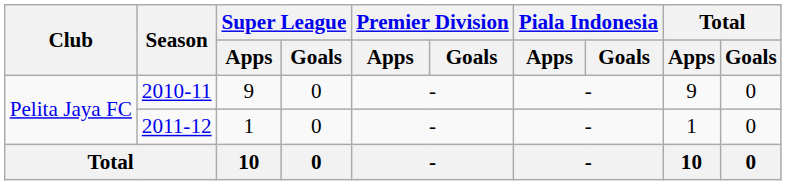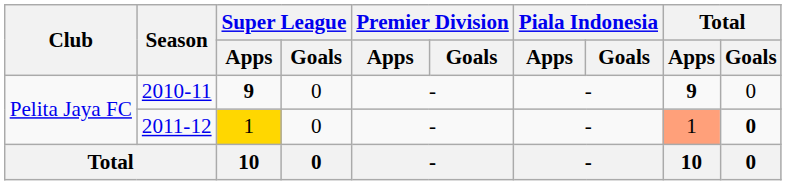(249, 92) normal -> (249, 92) bold
(691, 92) normal -> (691, 92) bold
(249, 127) no background -> (249, 127) gold background
(691, 127) no background -> (691, 127) lightsalmon background
(751, 127) normal -> (751, 127) bold
